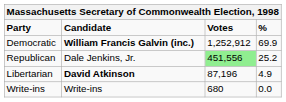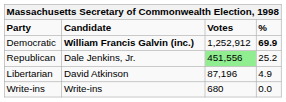(268, 43) normal -> (268, 43) bold
(99, 74) bold -> (96, 74) normal
